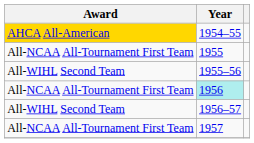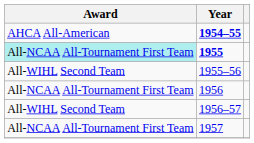(58, 33) gold background -> (58, 33) no background
(220, 33) normal -> (220, 33) bold
(100, 52) no background -> (100, 52) paleturquoise background
(211, 52) normal -> (211, 52) bold
(211, 90) paleturquoise background -> (211, 90) no background
